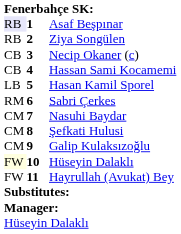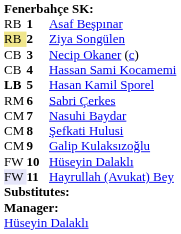(13, 23) lavender background -> (13, 23) no background
(13, 39) no background -> (13, 39) khaki background
(12, 85) normal -> (13, 85) bold
(14, 161) lightyellow background -> (14, 161) no background
(14, 176) no background -> (14, 176) lavender background
